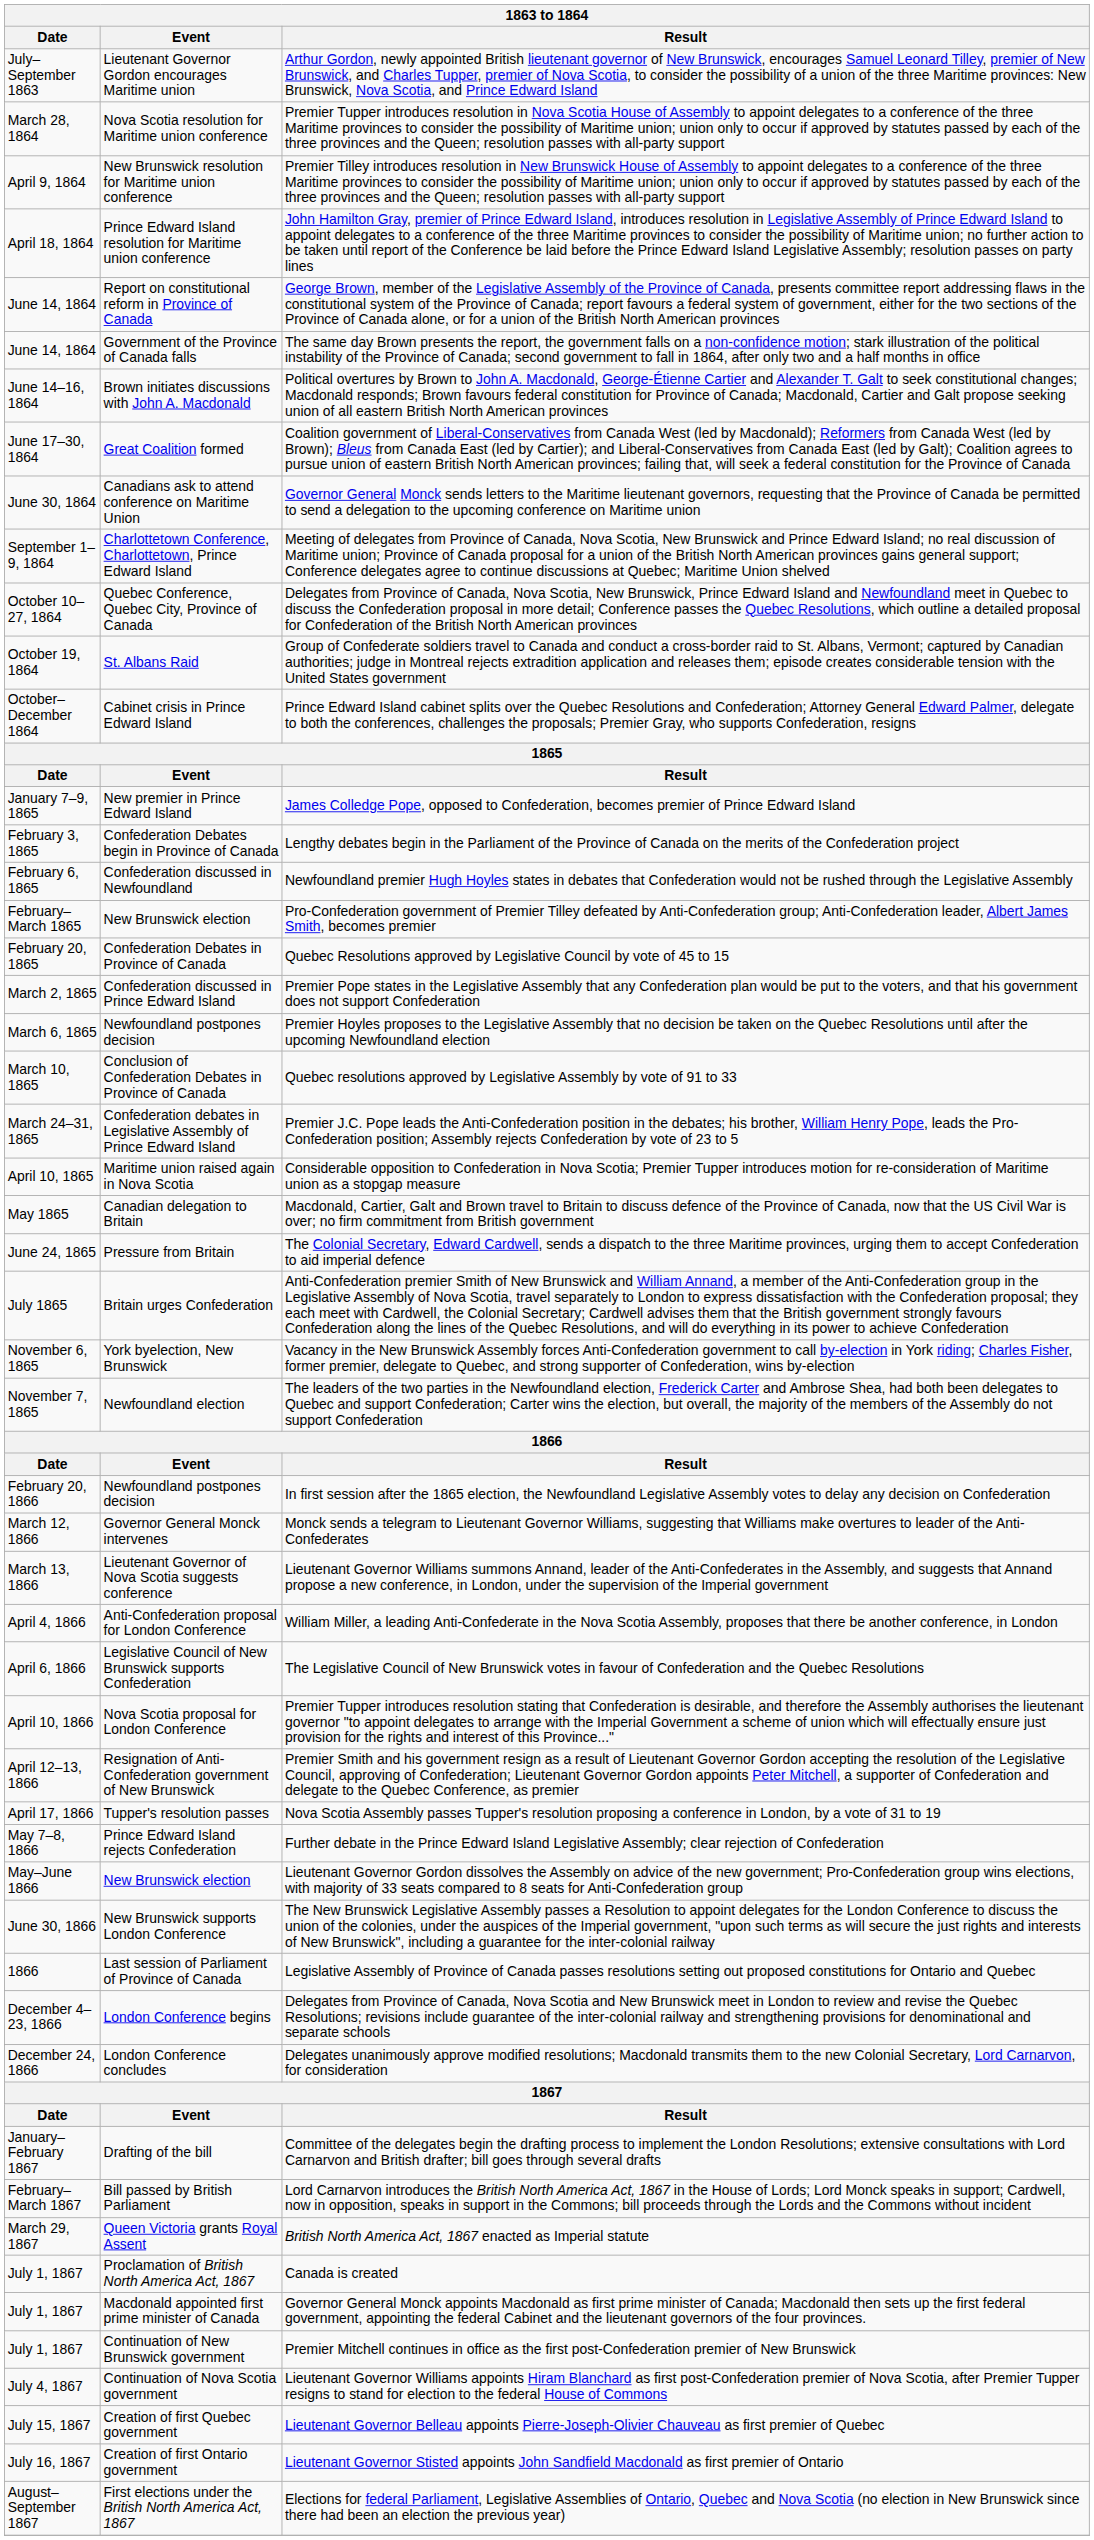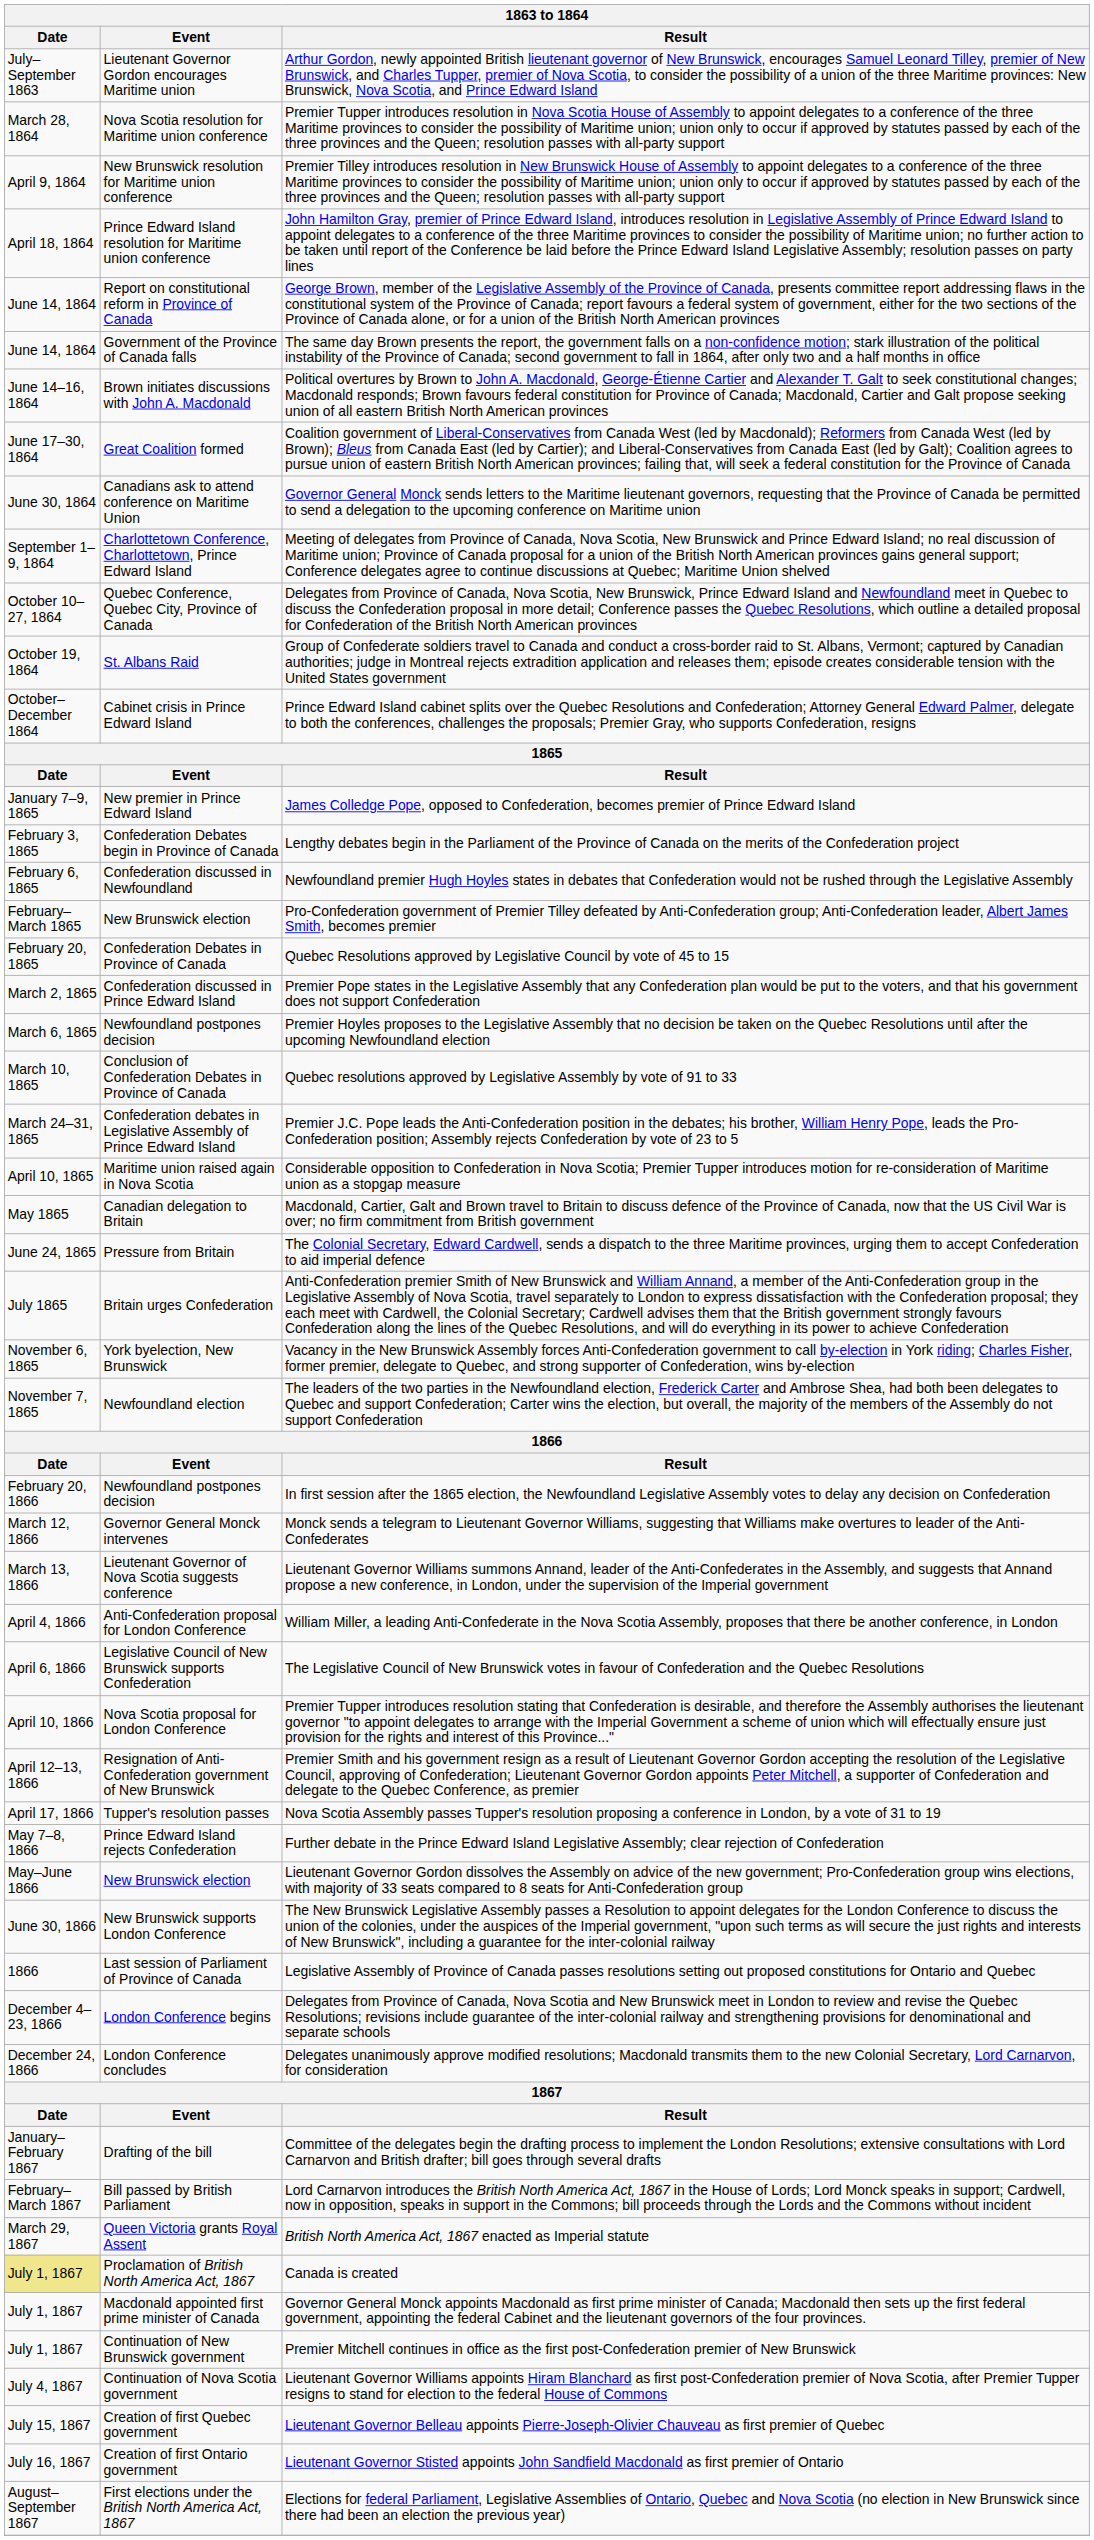(45, 2273) no background -> (45, 2273) khaki background
